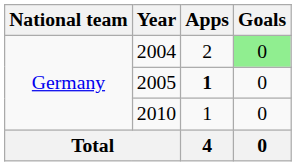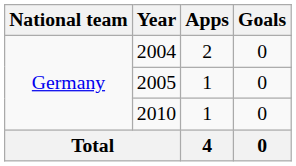(262, 51) lightgreen background -> (262, 51) no background
(207, 82) bold -> (207, 82) normal
